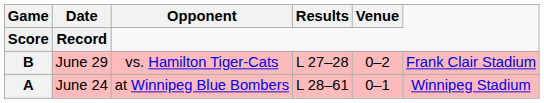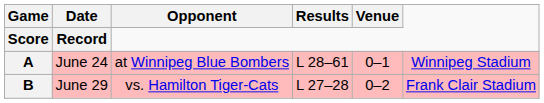rows swapped: (28, 86) <-> (28, 62)
